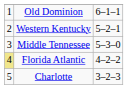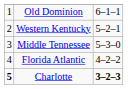(9, 60) khaki background -> (9, 60) no background
(9, 76) normal -> (9, 76) bold
(108, 76) normal -> (108, 76) bold
